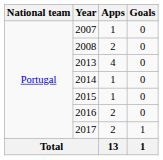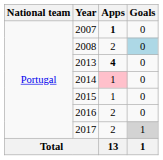(113, 29) normal -> (113, 29) bold
(143, 46) no background -> (143, 46) lightblue background
(113, 63) normal -> (113, 63) bold
(113, 79) no background -> (113, 79) pink background
(143, 130) no background -> (143, 130) lightgrey background
